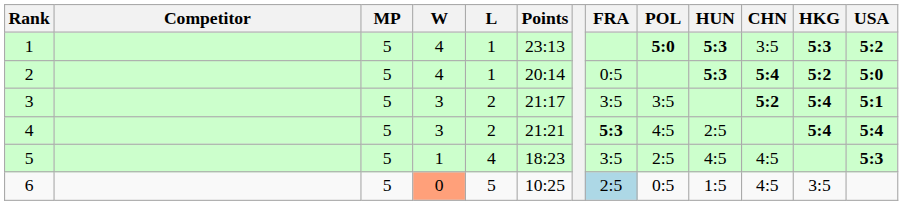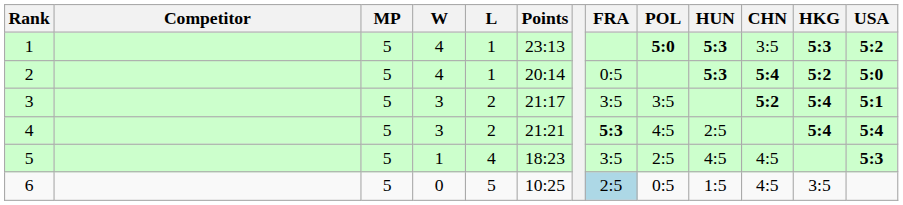(439, 185) lightsalmon background -> (439, 185) no background
